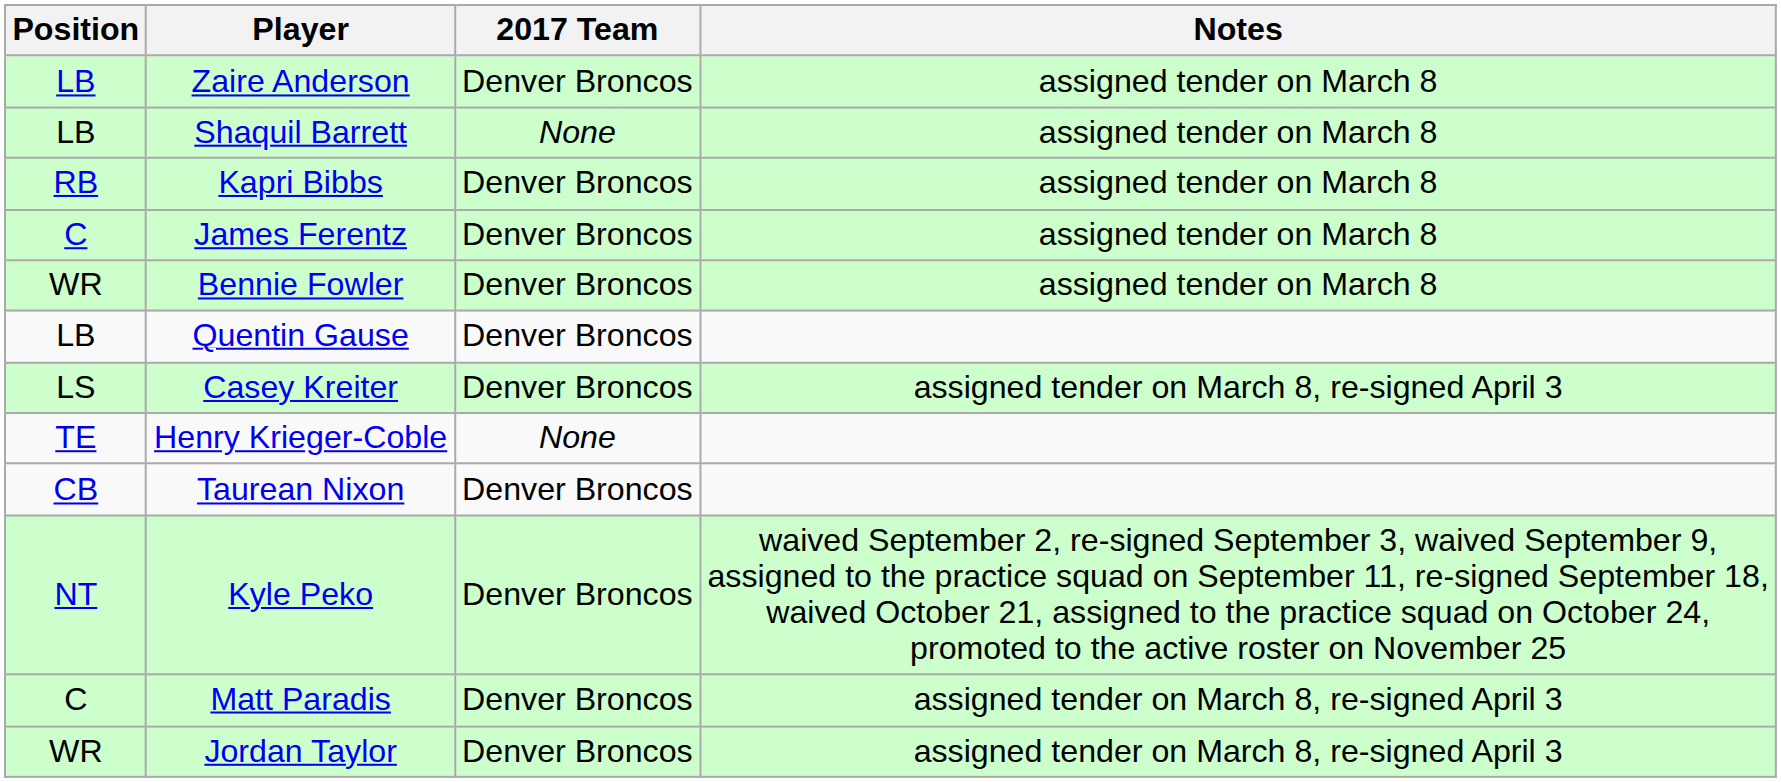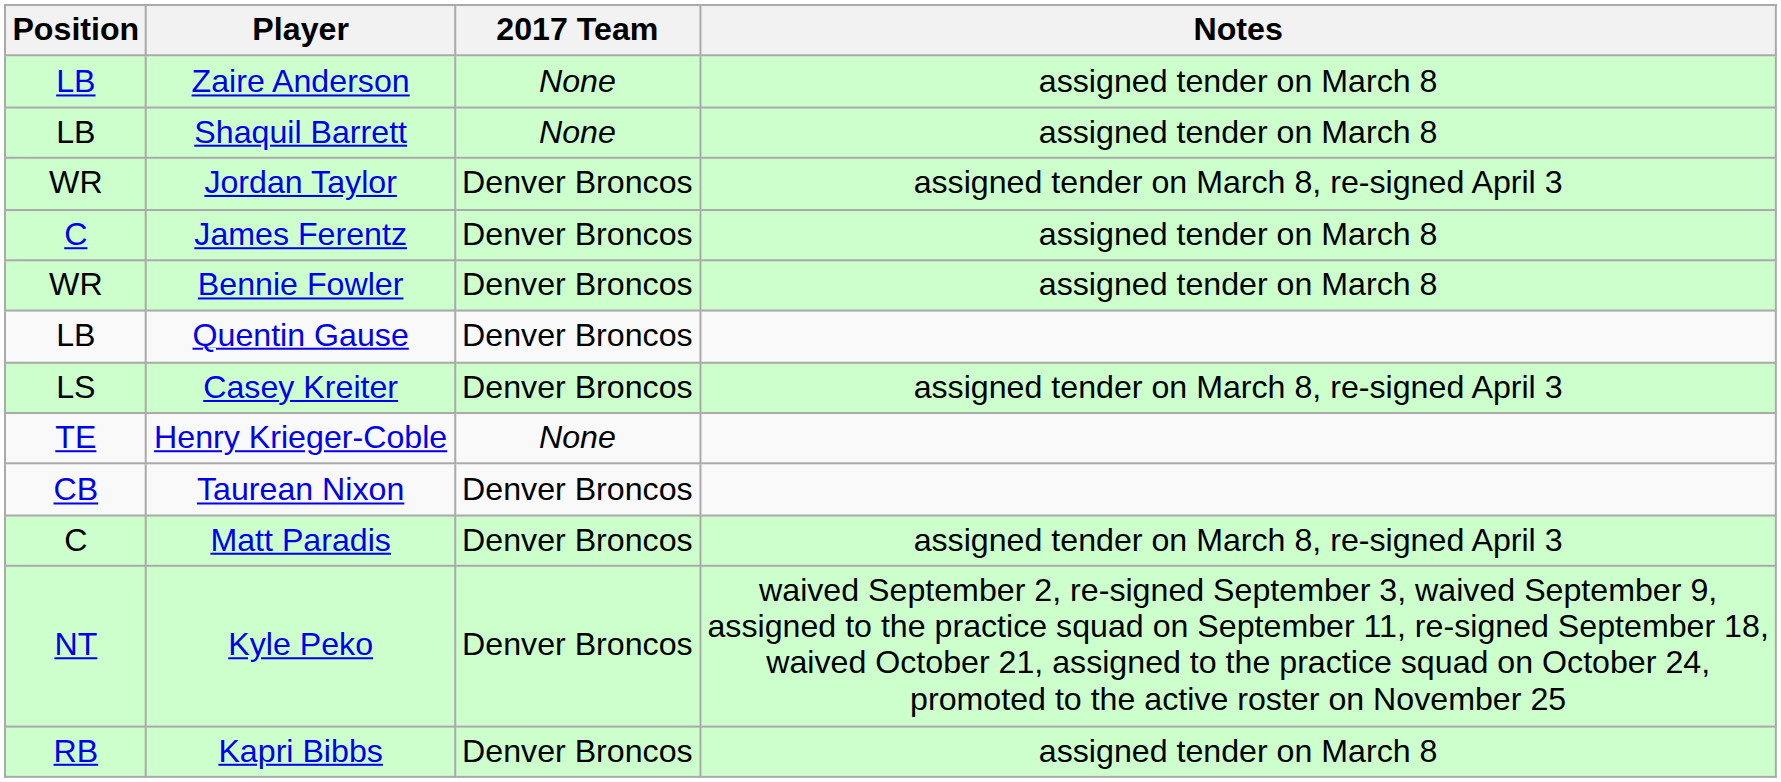(577, 81) Denver Broncos -> (577, 81) None
rows swapped: (301, 183) <-> (301, 750)
rows swapped: (301, 699) <-> (301, 594)
